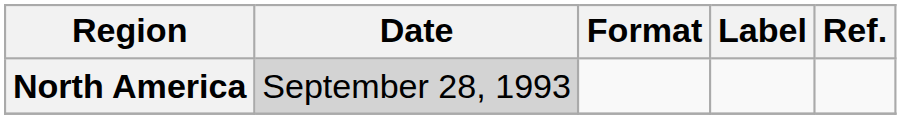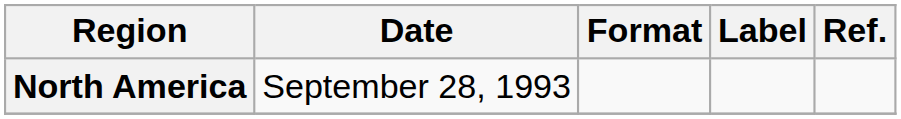(417, 85) lightgrey background -> (417, 85) no background
